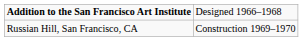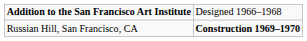(246, 28) normal -> (248, 28) bold
